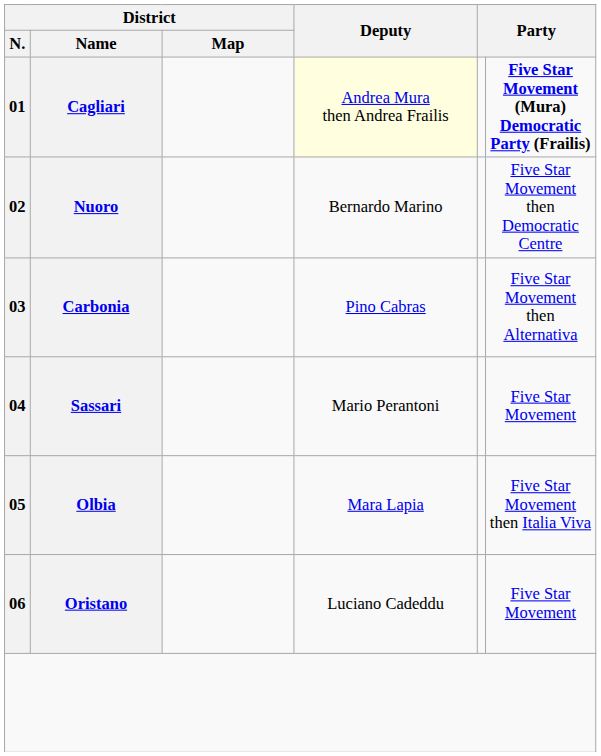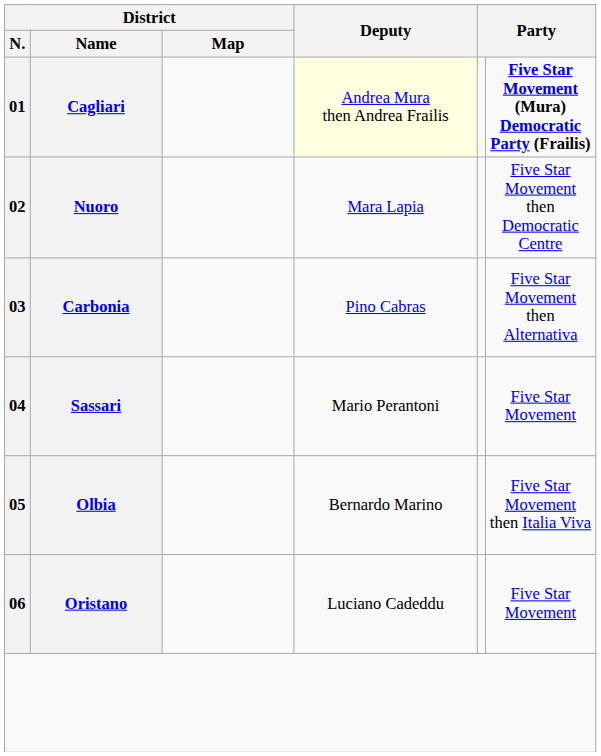(386, 207) Bernardo Marino -> (386, 207) Mara Lapia
(386, 504) Mara Lapia -> (386, 504) Bernardo Marino
